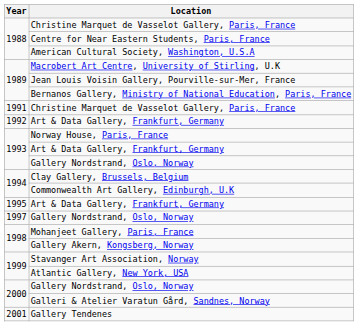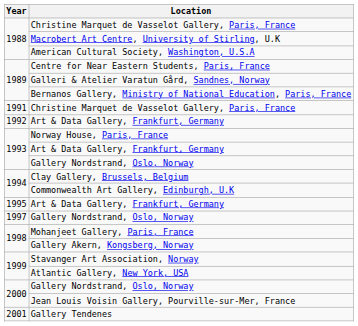(150, 39) Centre for Near Eastern Students, Paris, France -> (155, 39) Macrobert Art Centre, University of Stirling, U.K
(155, 66) Macrobert Art Centre, University of Stirling, U.K -> (150, 66) Centre for Near Eastern Students, Paris, France
(163, 80) Jean Louis Voisin Gallery, Pourville-sur-Mer, France -> (150, 80) Galleri & Atelier Varatun Gård, Sandnes, Norway
(150, 300) Galleri & Atelier Varatun Gård, Sandnes, Norway -> (163, 300) Jean Louis Voisin Gallery, Pourville-sur-Mer, France
